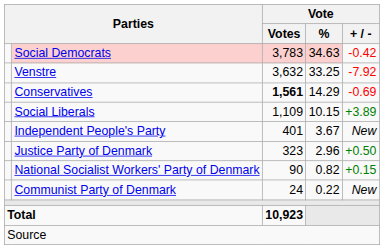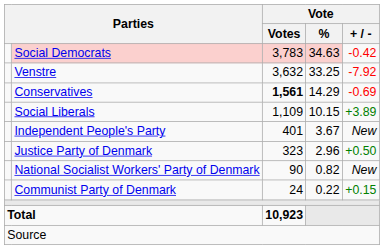(361, 170) +0.15 -> (364, 170) New
(364, 190) New -> (361, 190) +0.15
